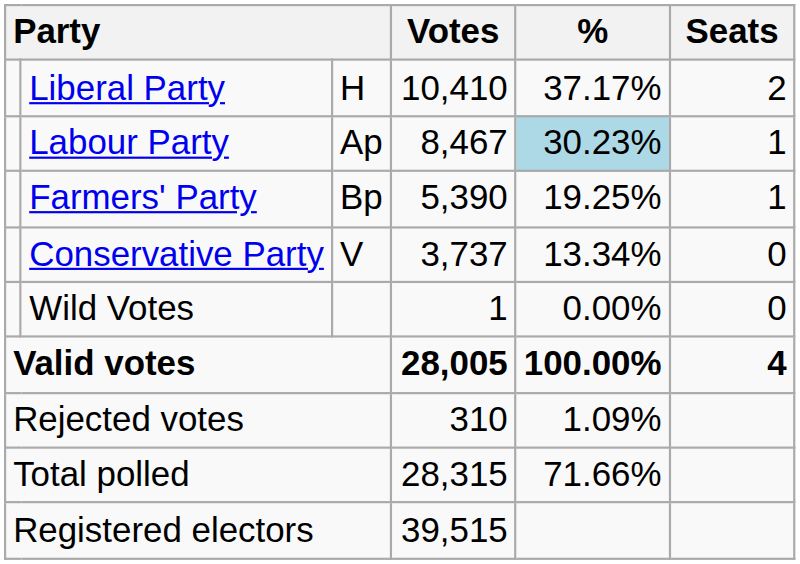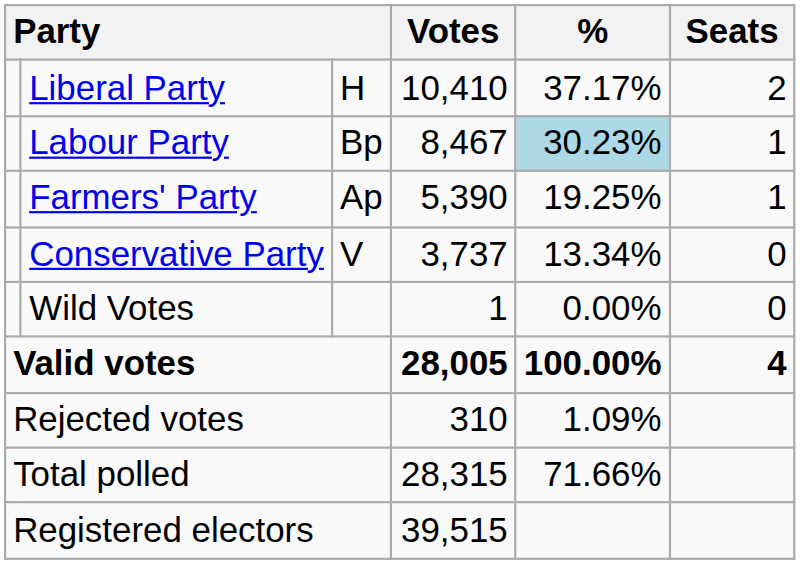(361, 142) Ap -> (361, 142) Bp
(361, 198) Bp -> (361, 198) Ap
